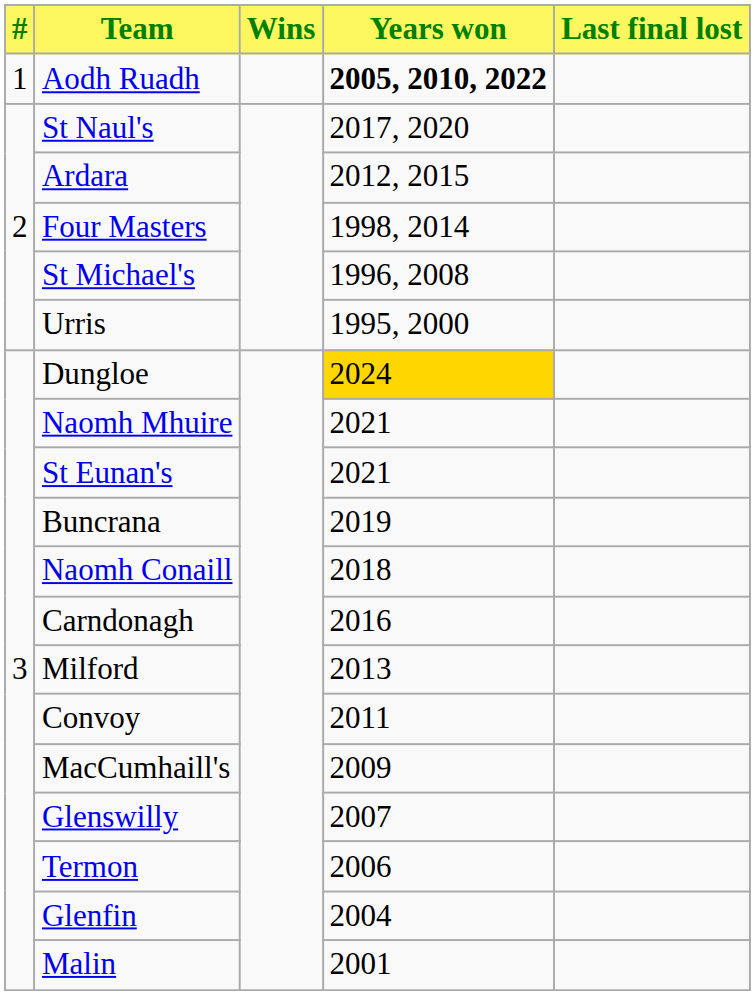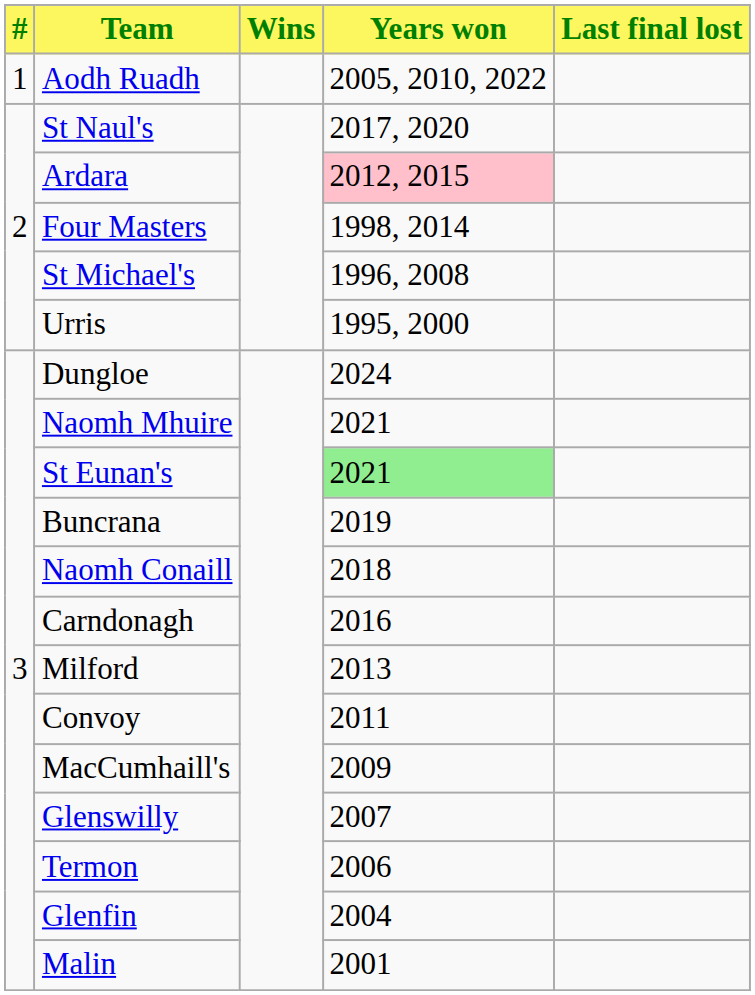(438, 78) bold -> (438, 78) normal
(399, 176) no background -> (399, 176) pink background
(361, 373) gold background -> (361, 373) no background
(361, 472) no background -> (361, 472) lightgreen background
